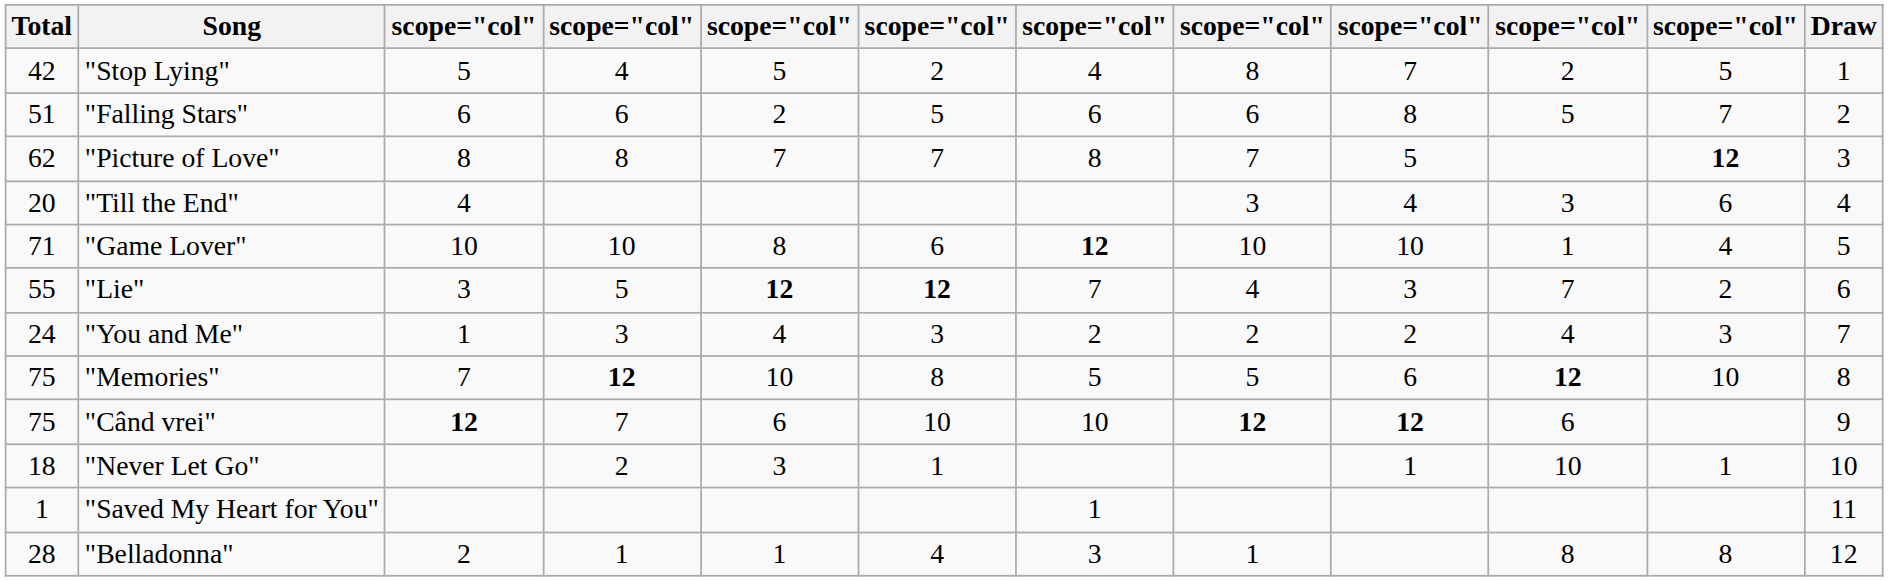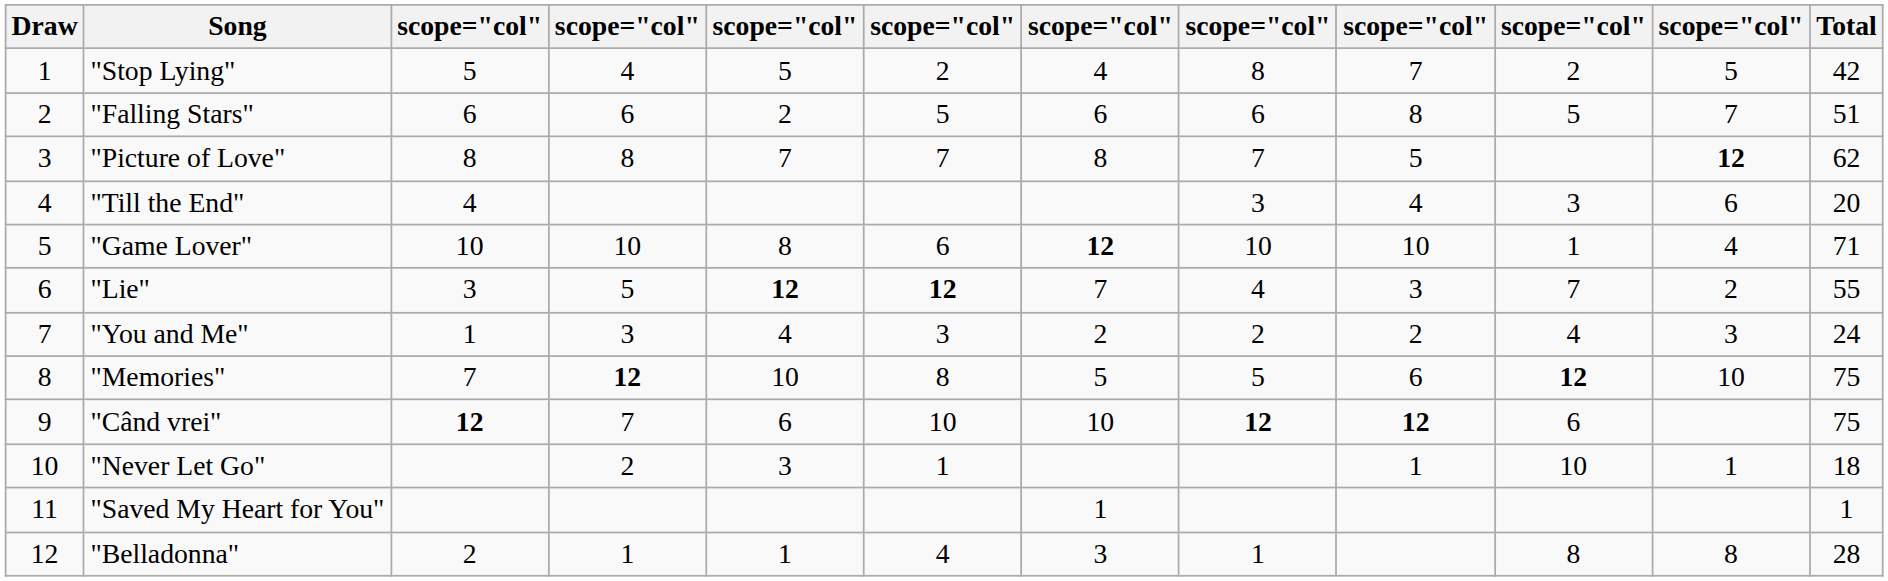columns swapped: (1844, 26) <-> (42, 26)
